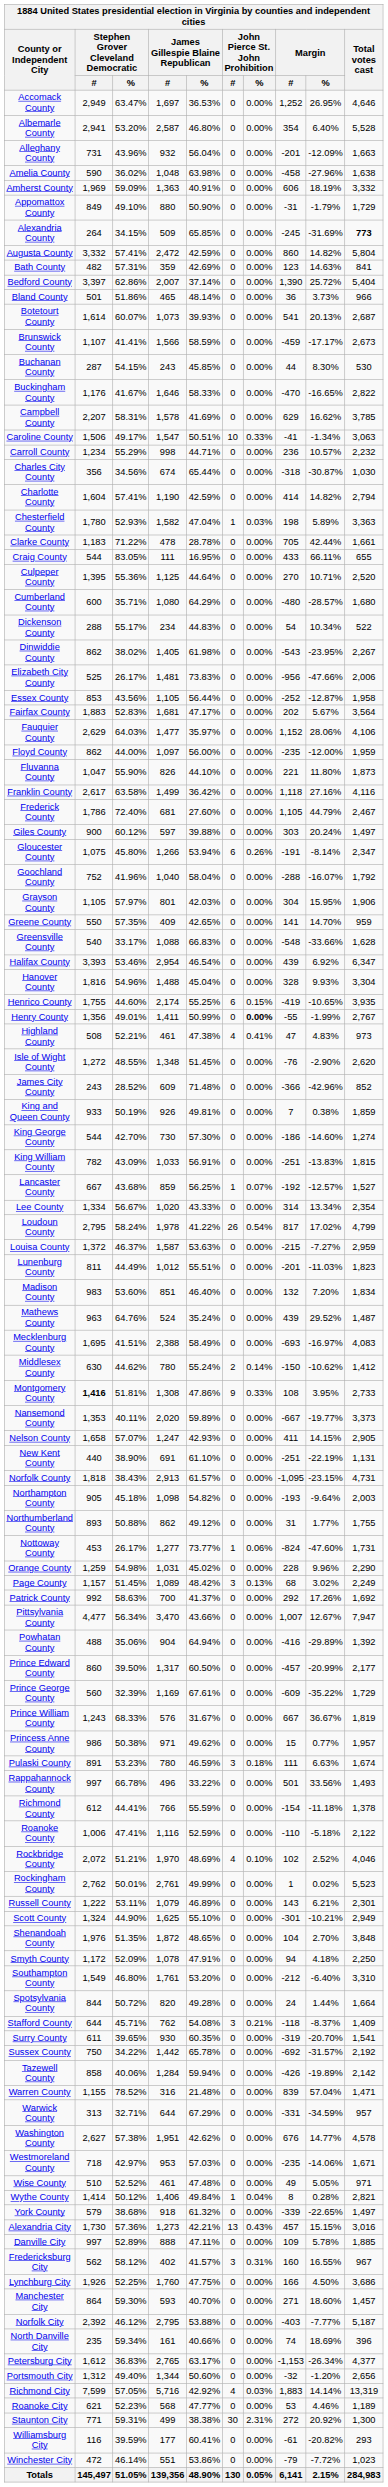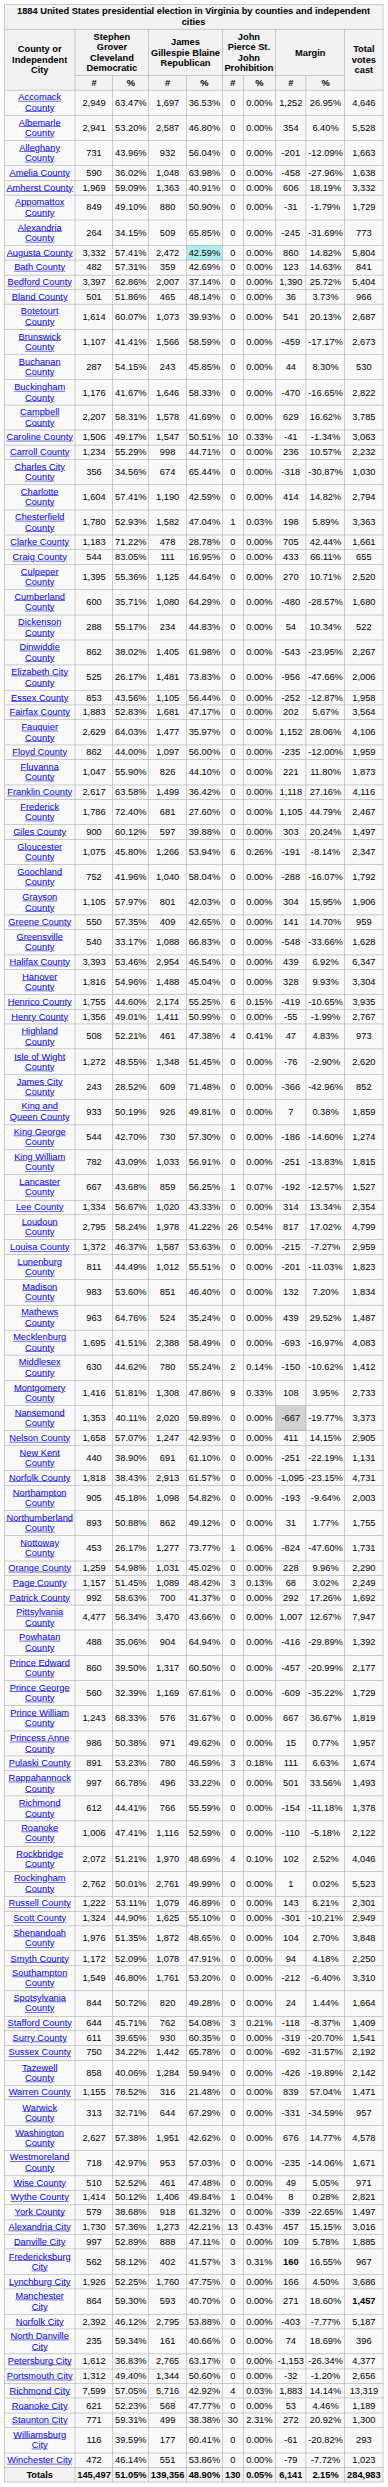(364, 233) bold -> (364, 233) normal
(204, 252) no background -> (204, 252) paleturquoise background
(259, 1016) bold -> (259, 1016) normal
(94, 1393) bold -> (94, 1393) normal
(291, 1418) no background -> (291, 1418) lightgrey background
(291, 2261) normal -> (291, 2261) bold
(364, 2301) normal -> (364, 2301) bold
